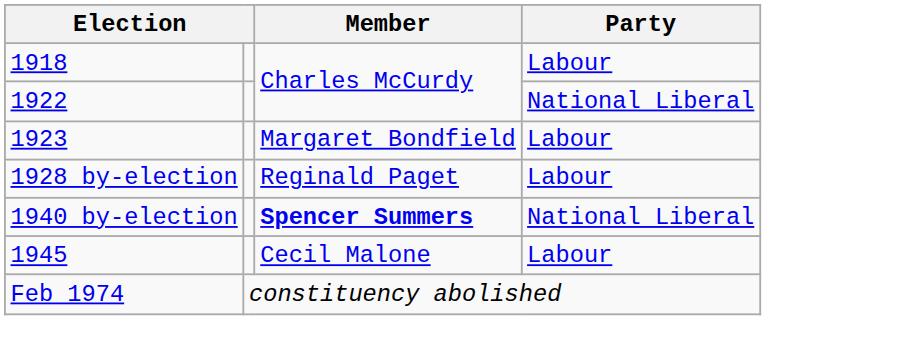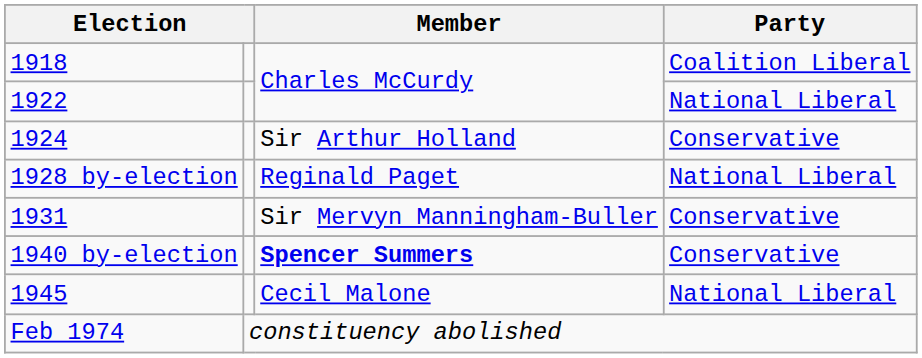(570, 63) Labour -> (790, 63) Coalition Liberal
- row: (39, 140)
+ row: (39, 140)
(570, 178) Labour -> (783, 178) National Liberal
+ row: (39, 217)
(641, 217) National Liberal -> (754, 256) Conservative
(570, 256) Labour -> (783, 294) National Liberal
